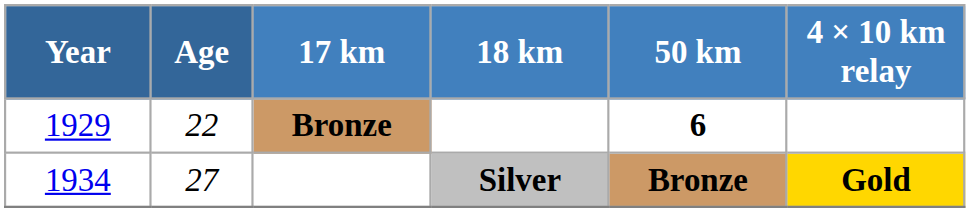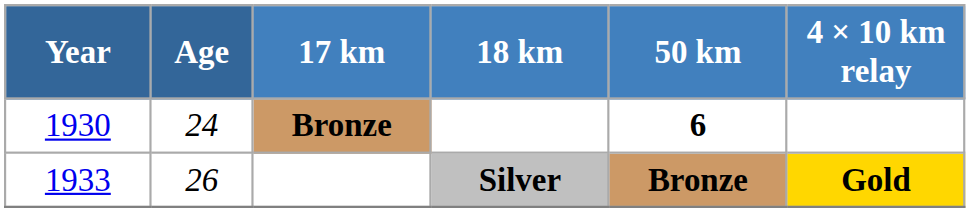(78, 125) 1929 -> (78, 125) 1930
(202, 125) 22 -> (202, 125) 24
(78, 179) 1934 -> (78, 179) 1933
(202, 179) 27 -> (202, 179) 26
